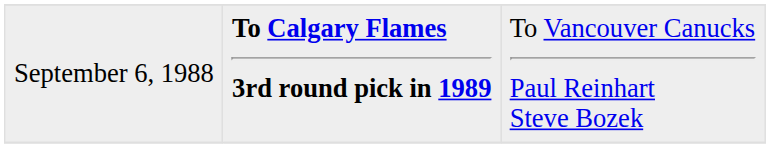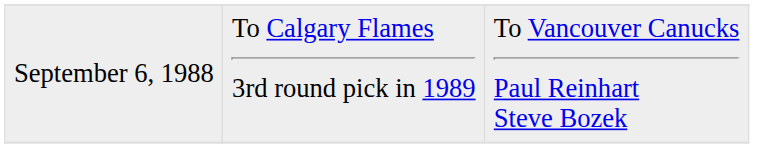(362, 58) bold -> (354, 58) normal
